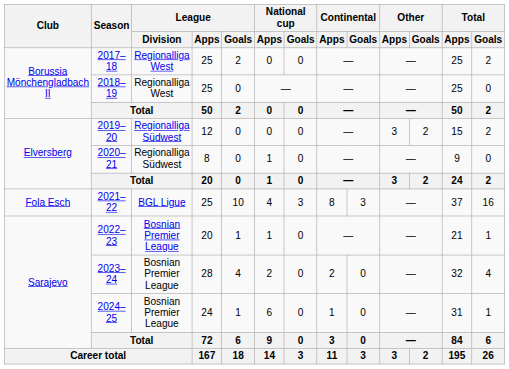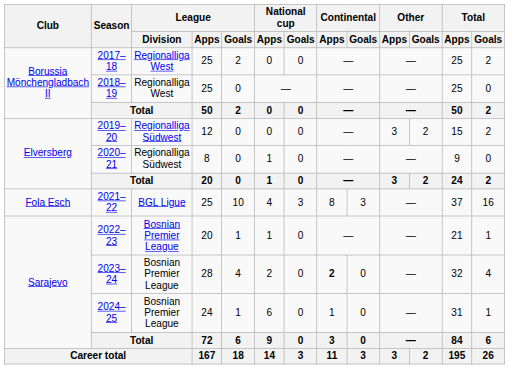(332, 274) normal -> (332, 274) bold
